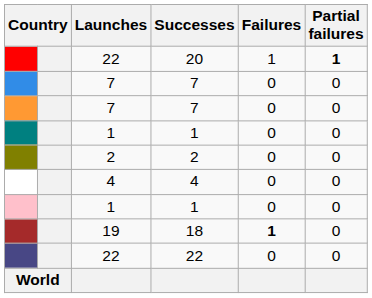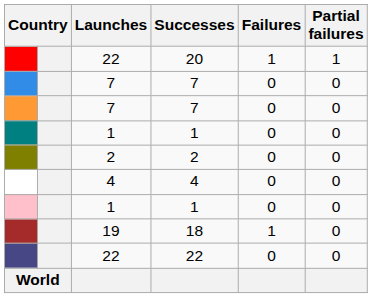(336, 58) bold -> (336, 58) normal
(271, 231) bold -> (271, 231) normal
